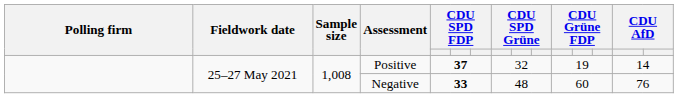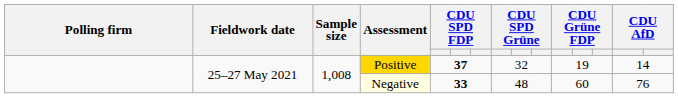(395, 65) no background -> (395, 65) gold background
(395, 84) no background -> (395, 84) lightyellow background
